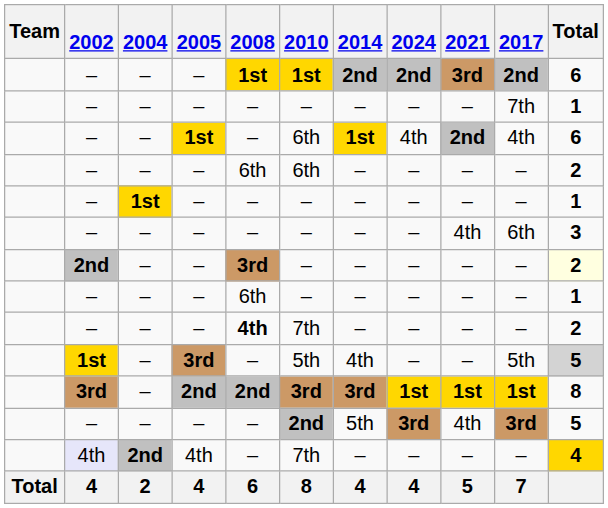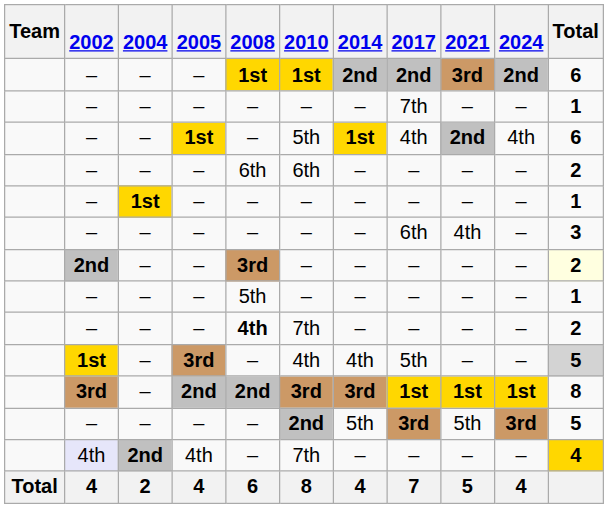columns swapped: (521, 42) <-> (414, 42)
(306, 138) 6th -> (306, 138) 5th
(253, 296) 6th -> (253, 296) 5th
(306, 360) 5th -> (306, 360) 4th
(467, 423) 4th -> (467, 423) 5th
